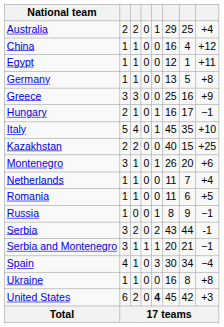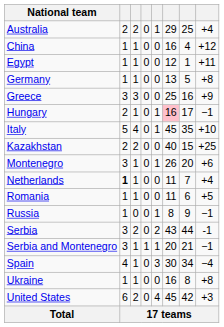(171, 113) no background -> (171, 113) pink background
(125, 180) normal -> (125, 180) bold
(157, 297) bold -> (157, 297) normal
